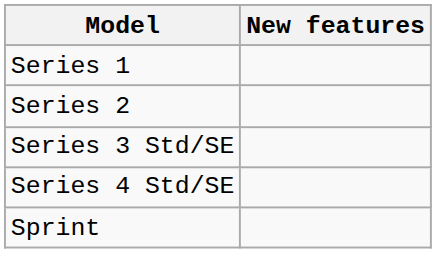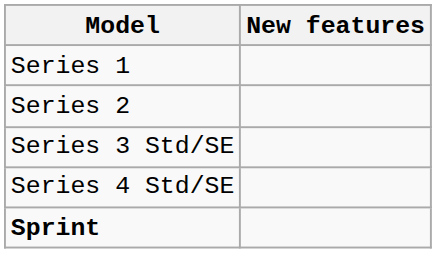(56, 228) normal -> (56, 228) bold
